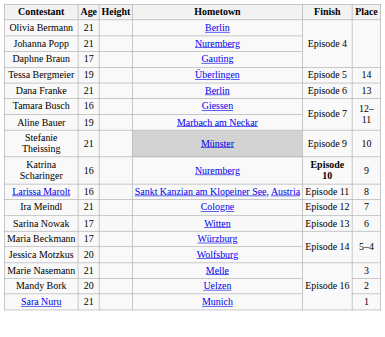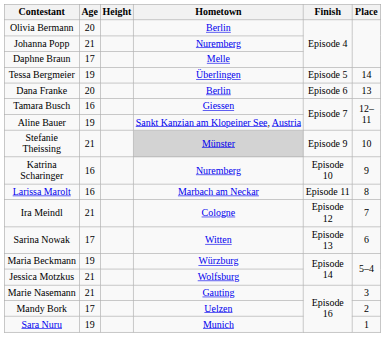(89, 28) 21 -> (90, 28) 20
(217, 59) Gauting -> (218, 59) Melle
(89, 91) 21 -> (90, 91) 20
(217, 122) Marbach am Neckar -> (218, 122) Sankt Kanzian am Klopeiner See, Austria
(327, 170) bold -> (328, 170) normal
(217, 192) Sankt Kanzian am Klopeiner See, Austria -> (218, 192) Marbach am Neckar
(89, 239) 17 -> (90, 261) 19
(89, 254) 20 -> (90, 277) 21
(217, 270) Melle -> (218, 292) Gauting
(89, 286) 20 -> (90, 308) 17
(89, 302) 21 -> (90, 324) 19
